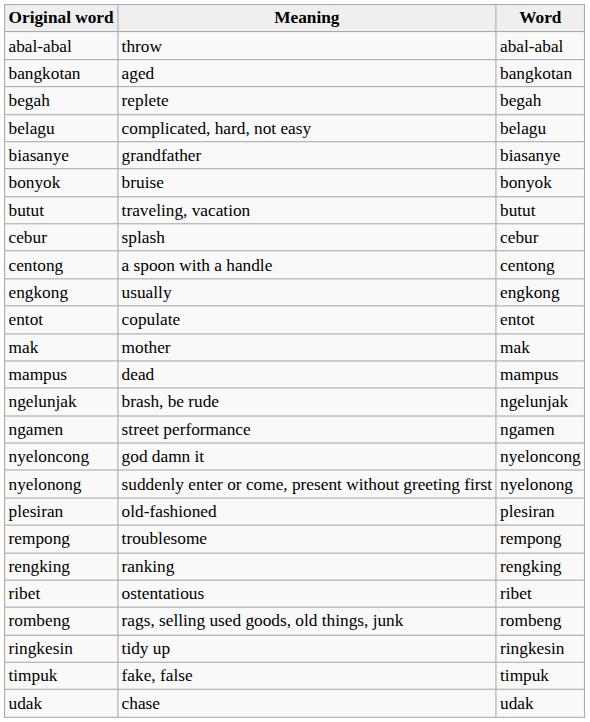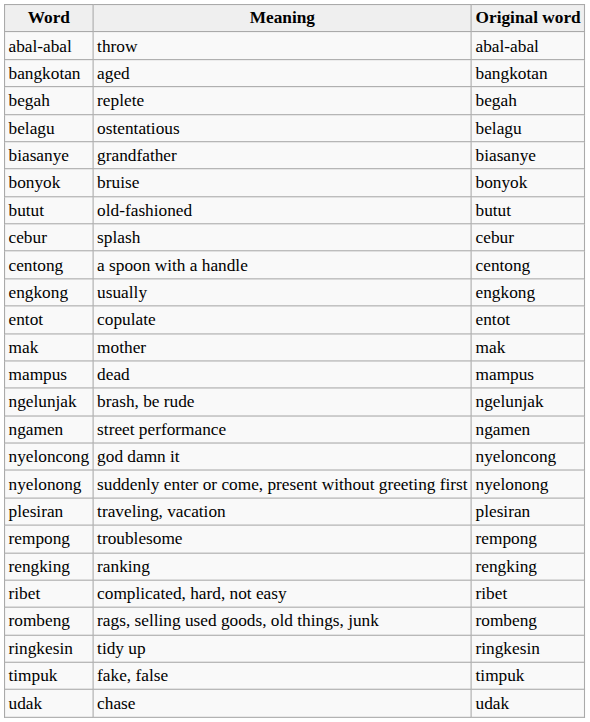columns swapped: (540, 18) <-> (61, 18)
(216, 127) complicated, hard, not easy -> (138, 127) ostentatious
(186, 210) traveling, vacation -> (145, 210) old-fashioned
(169, 511) old-fashioned -> (161, 511) traveling, vacation
(163, 593) ostentatious -> (192, 593) complicated, hard, not easy
